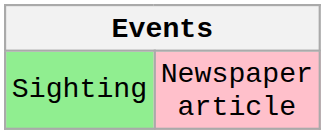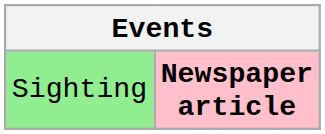(237, 90) normal -> (237, 90) bold
